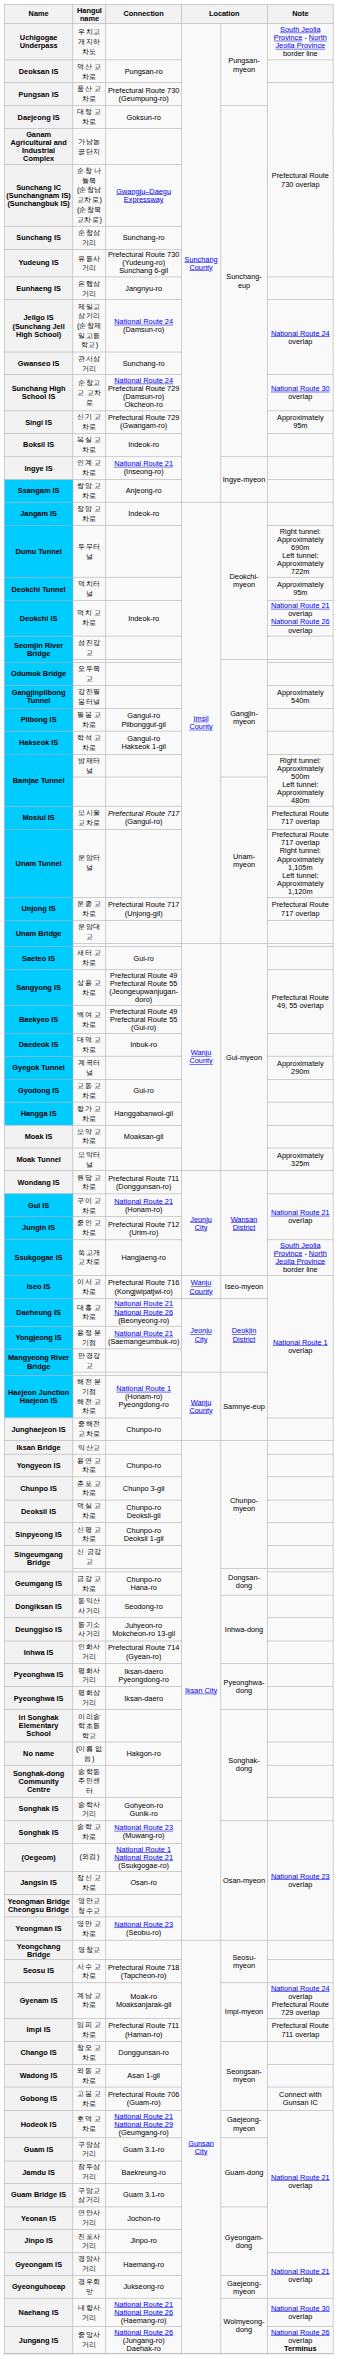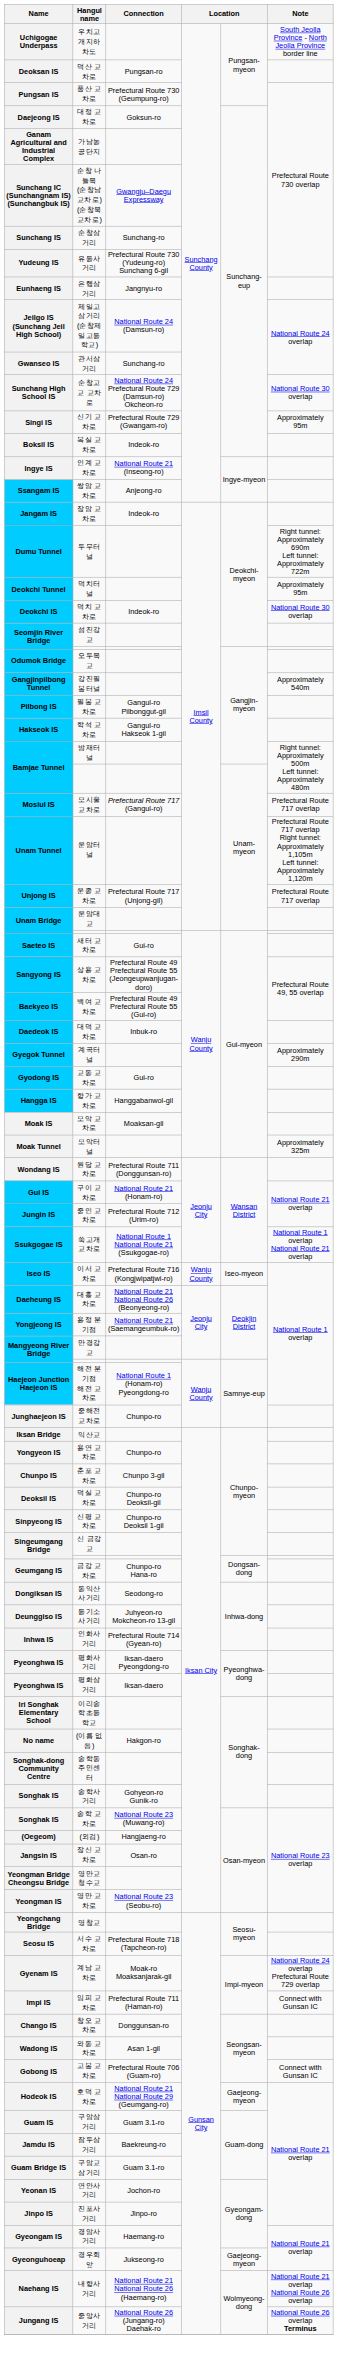(300, 618) National Route 21 overlap National Route 26 overlap -> (300, 611) National Route 30 overlap
(144, 1257) Hangjaeng-ro -> (144, 1244) National Route 1 National Route 21 (Ssukgogae-ro)
(300, 1257) South Jeolla Province - North Jeolla Province border line -> (300, 1244) National Route 1 overlap National Route 21 overlap
(144, 1857) National Route 1 National Route 21 (Ssukgogae-ro) -> (144, 1837) Hangjaeng-ro
(300, 2030) Prefectural Route 711 overlap -> (300, 2002) Connect with Gunsan IC
(300, 2312) National Route 30 overlap -> (300, 2288) National Route 21 overlap National Route 26 overlap
